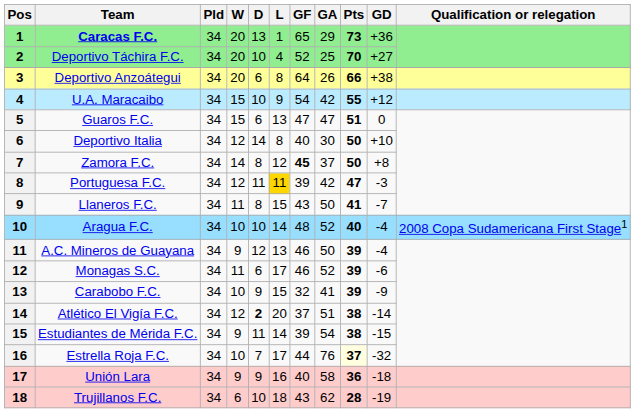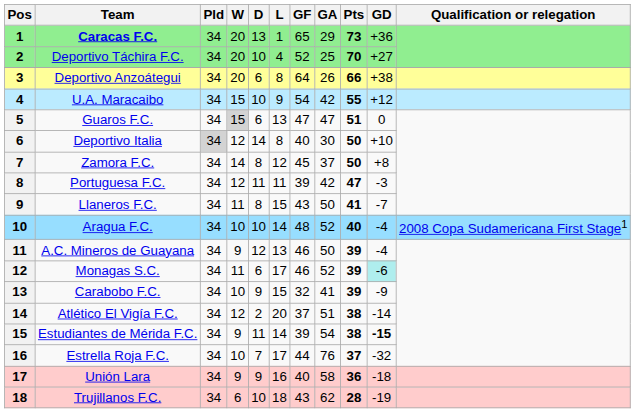(238, 120) no background -> (238, 120) lightgrey background
(214, 141) no background -> (214, 141) lightgrey background
(302, 162) bold -> (302, 162) normal
(279, 183) gold background -> (279, 183) no background
(382, 271) no background -> (382, 271) paleturquoise background
(259, 313) bold -> (259, 313) normal
(382, 334) normal -> (382, 334) bold
(354, 355) lightyellow background -> (354, 355) no background
